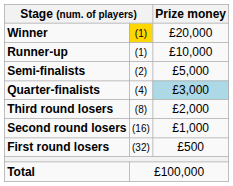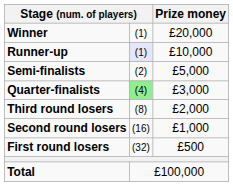(141, 33) gold background -> (141, 33) no background
(141, 52) no background -> (141, 52) lavender background
(141, 90) no background -> (141, 90) lightgreen background
(191, 90) lightblue background -> (191, 90) no background
